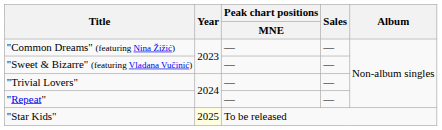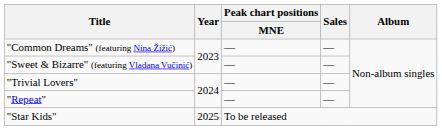(208, 116) lightyellow background -> (208, 116) no background
